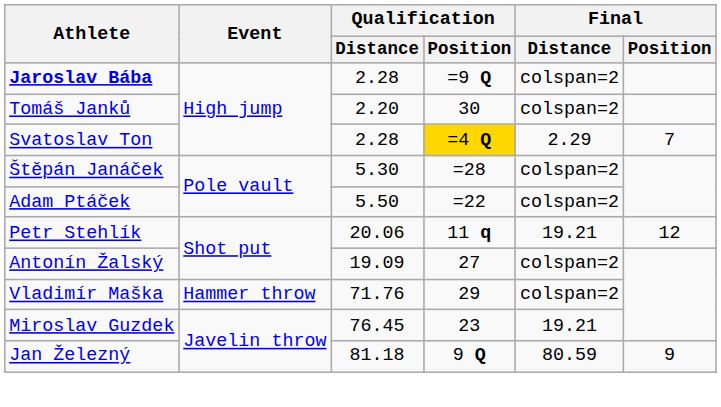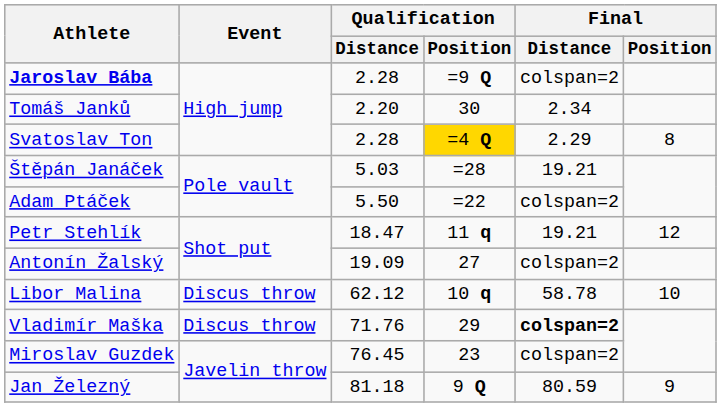(569, 109) colspan=2 -> (569, 109) 2.34
(670, 140) 7 -> (670, 140) 8
(377, 171) 5.30 -> (377, 171) 5.03
(569, 171) colspan=2 -> (569, 171) 19.21
(377, 232) 20.06 -> (377, 232) 18.47
+ row: (75, 294)
(249, 294) Hammer throw -> (249, 325) Discus throw
(569, 294) normal -> (569, 325) bold
(569, 325) 19.21 -> (569, 356) colspan=2
